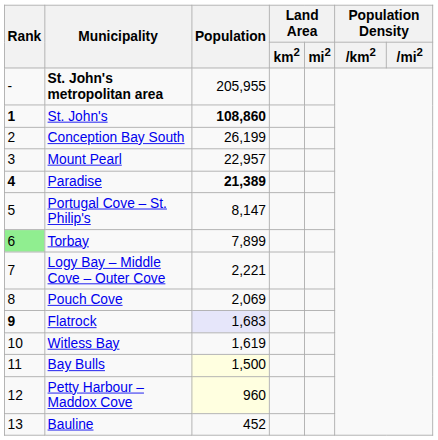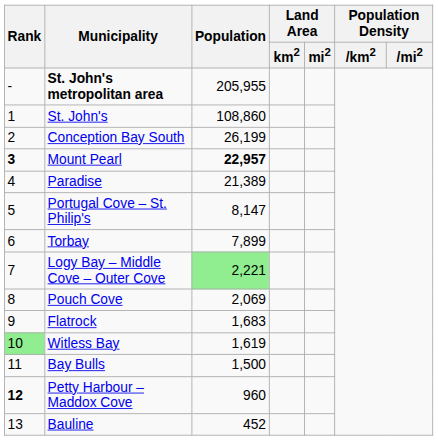(11, 116) bold -> (11, 116) normal
(241, 116) bold -> (241, 116) normal
(11, 159) normal -> (11, 159) bold
(245, 159) normal -> (245, 159) bold
(11, 181) bold -> (11, 181) normal
(245, 181) bold -> (245, 181) normal
(11, 240) lightgreen background -> (11, 240) no background
(249, 270) no background -> (249, 270) lightgreen background
(11, 321) bold -> (11, 321) normal
(249, 321) lavender background -> (249, 321) no background
(15, 343) no background -> (15, 343) lightgreen background
(249, 365) lightyellow background -> (249, 365) no background
(15, 395) normal -> (15, 395) bold
(255, 395) lightyellow background -> (255, 395) no background
